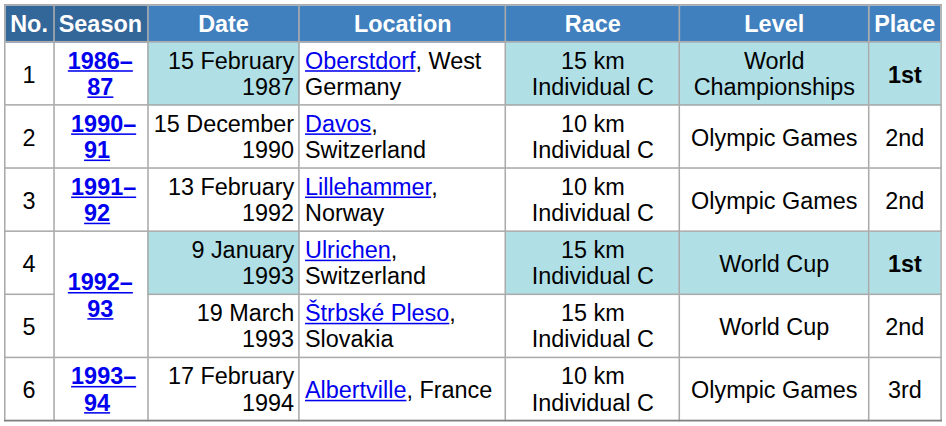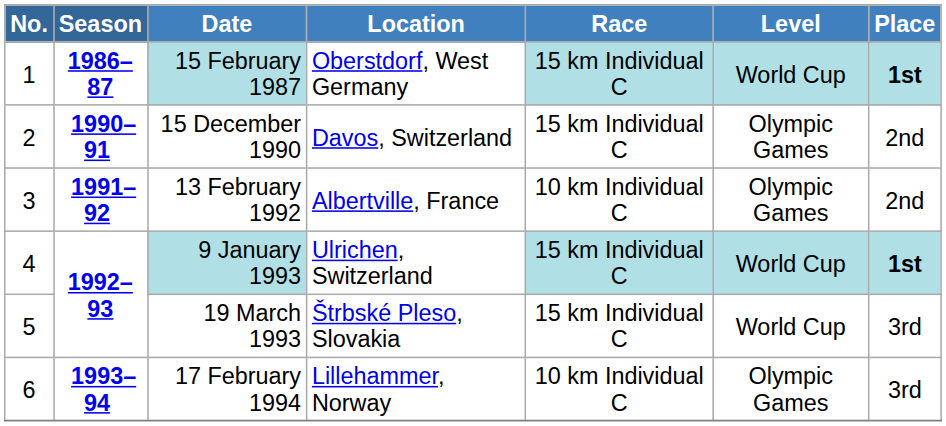(774, 74) World Championships -> (791, 74) World Cup
(593, 137) 10 km Individual C -> (619, 137) 15 km Individual C
(371, 200) Lillehammer, Norway -> (406, 200) Albertville, France
(905, 327) 2nd -> (905, 327) 3rd
(399, 390) Albertville, France -> (378, 390) Lillehammer, Norway
